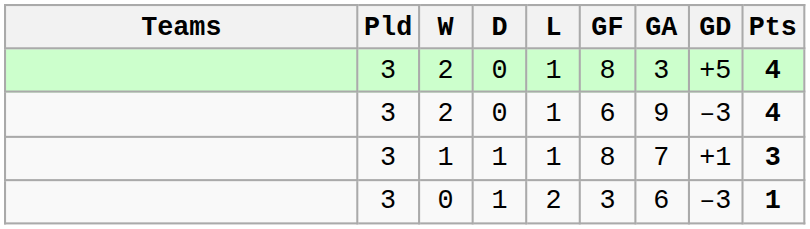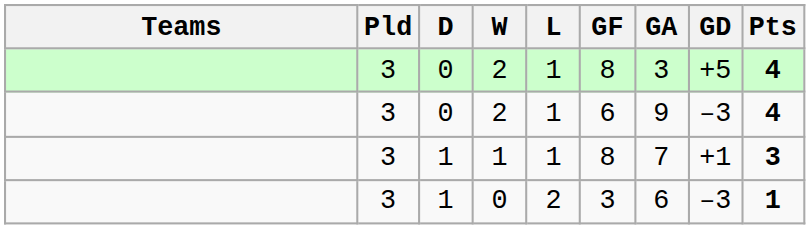columns swapped: (446, 27) <-> (500, 27)
